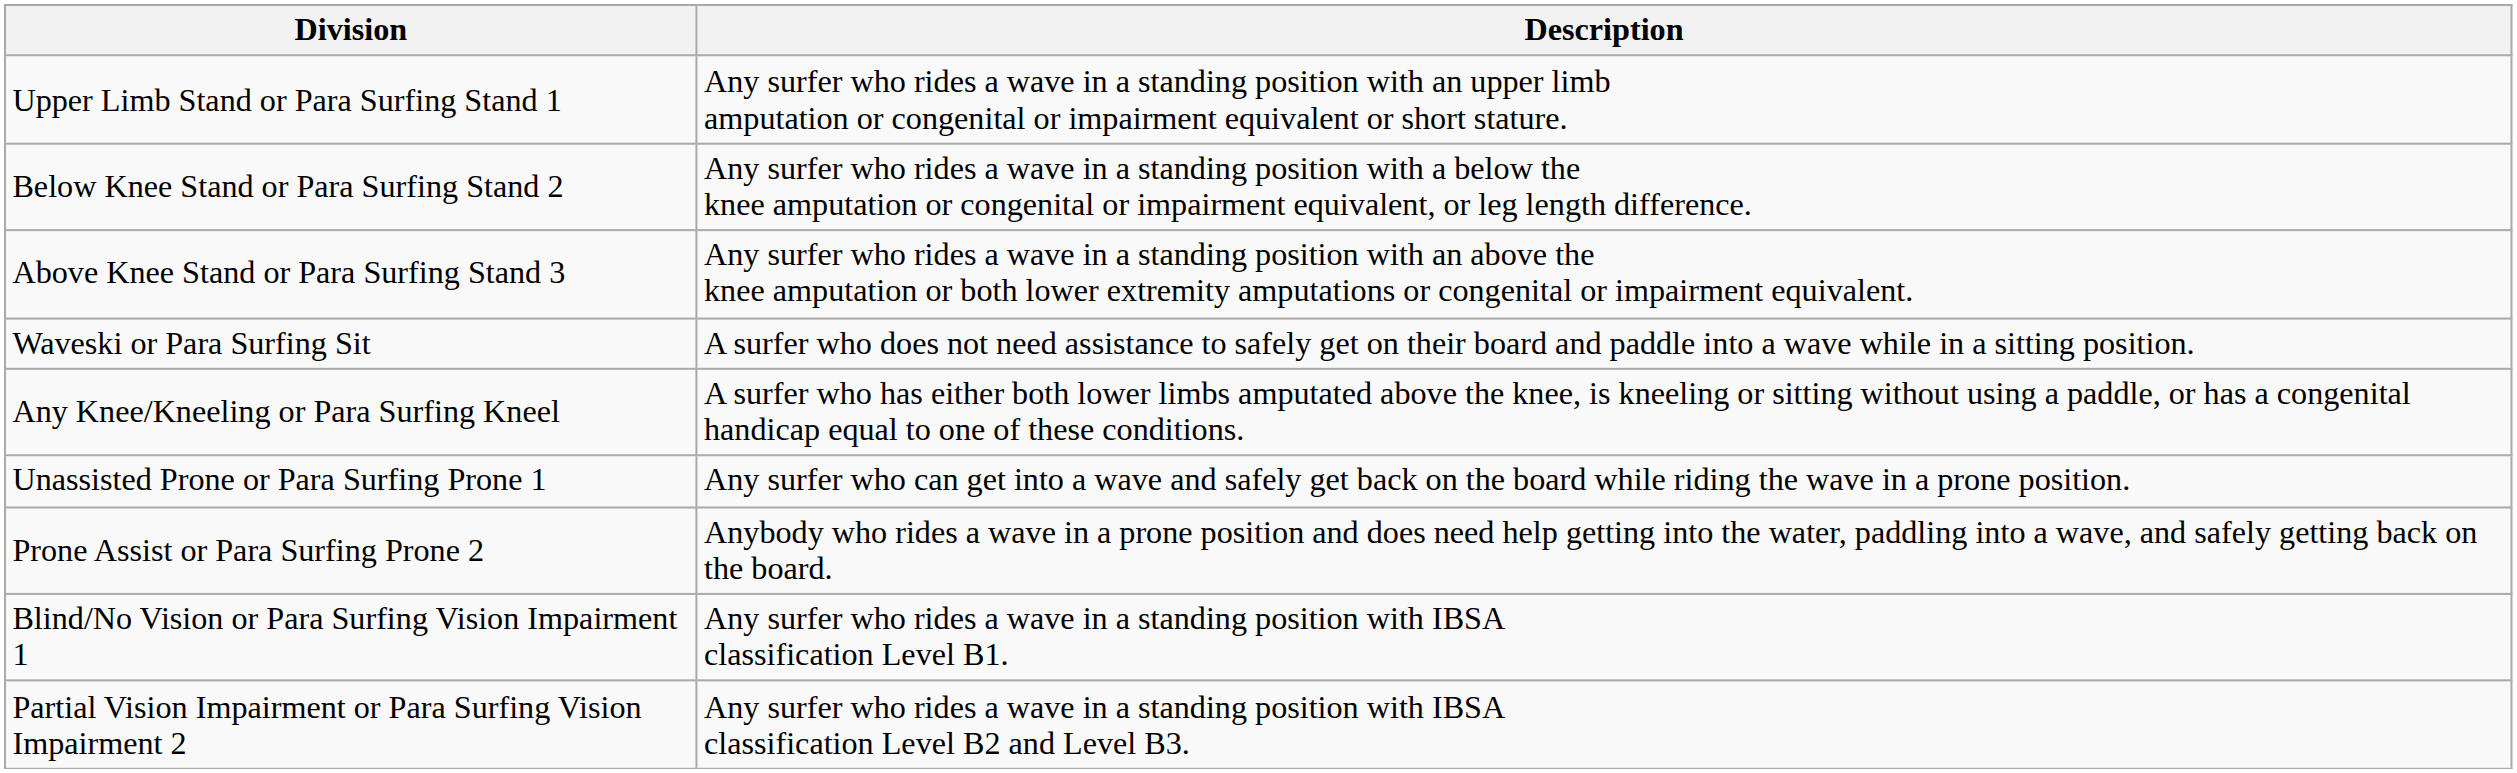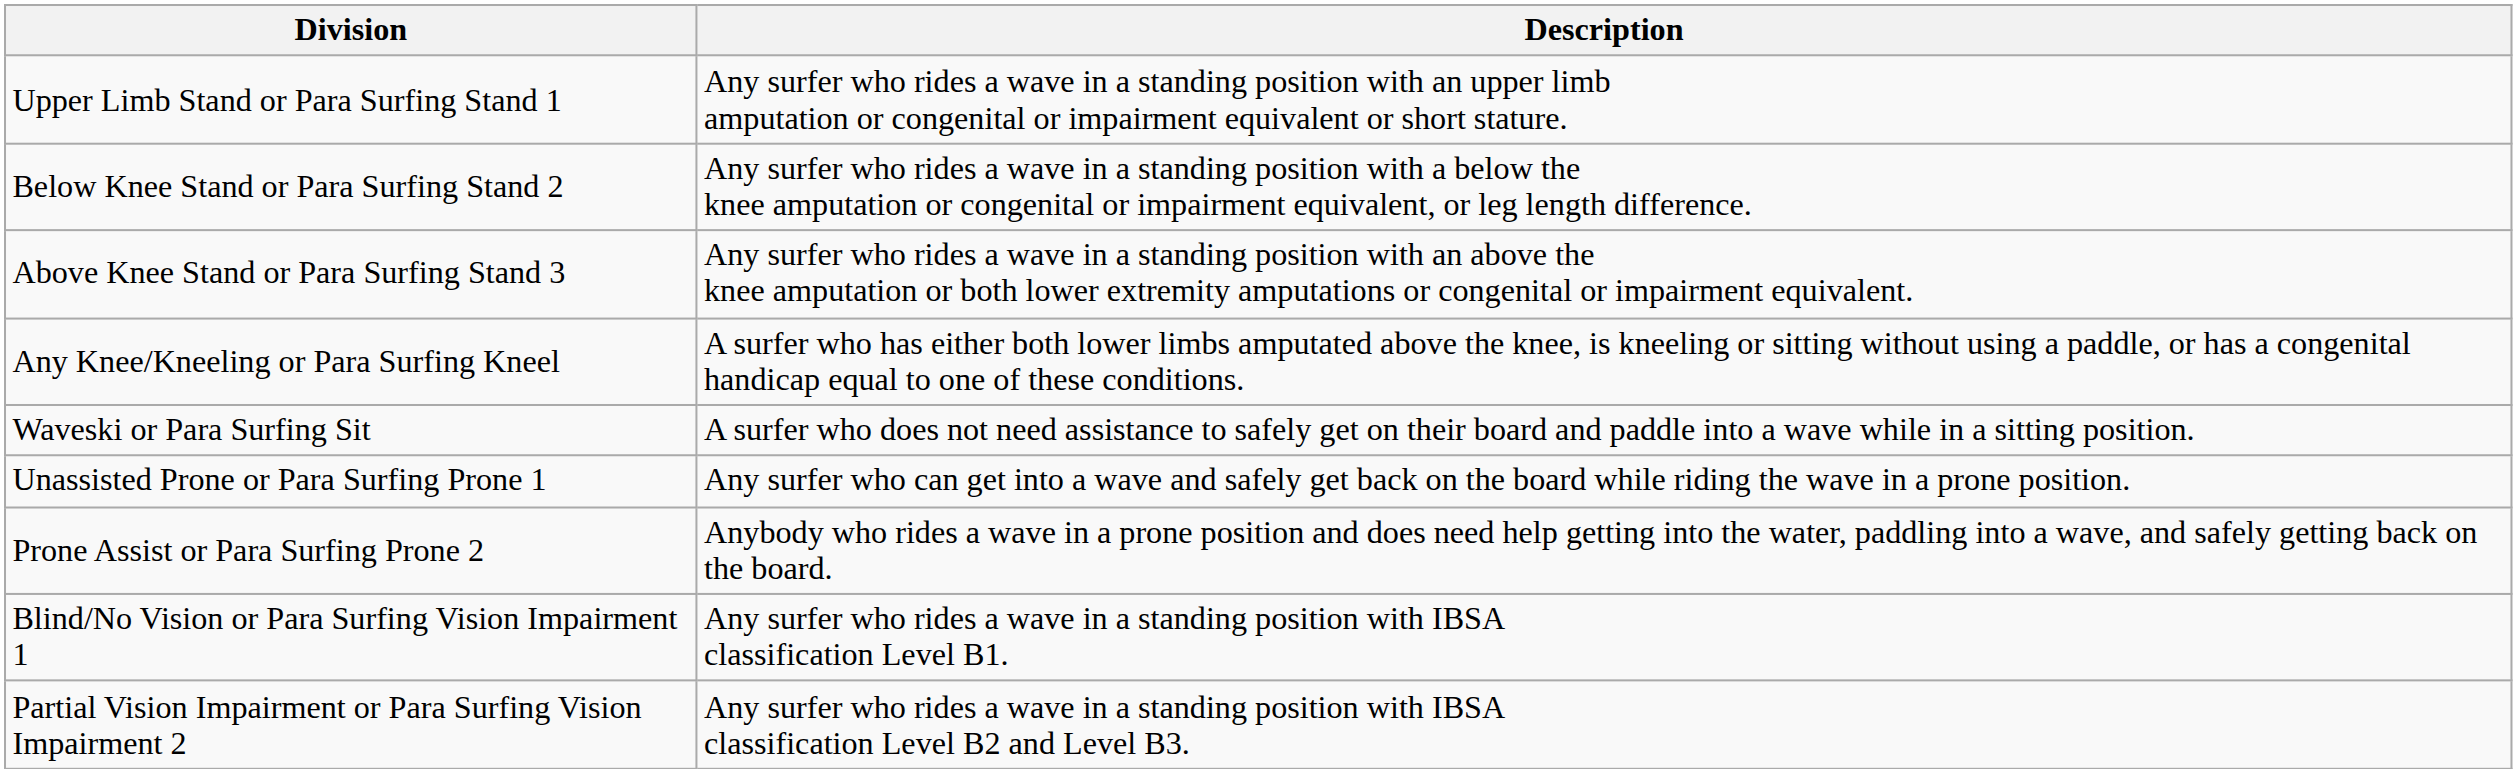rows swapped: (286, 411) <-> (192, 342)
